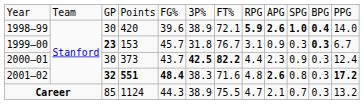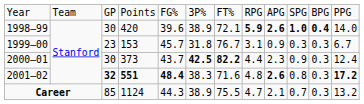(110, 44) bold -> (110, 44) normal
(320, 44) bold -> (320, 44) normal
